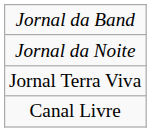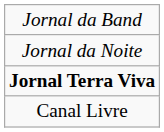(75, 80) normal -> (82, 80) bold
